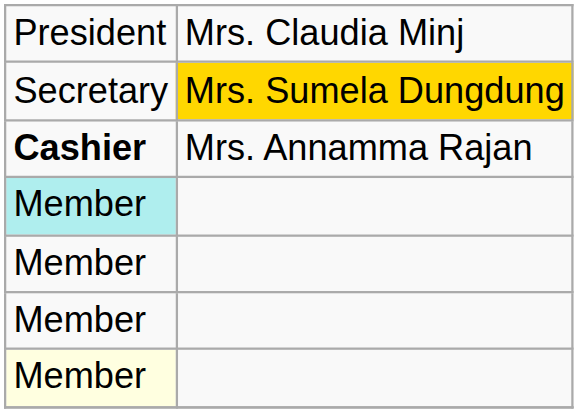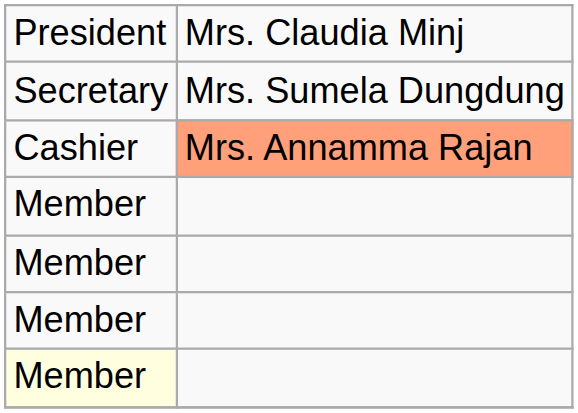(375, 90) gold background -> (375, 90) no background
(80, 147) bold -> (76, 147) normal
(359, 147) no background -> (359, 147) lightsalmon background
(80, 205) paleturquoise background -> (80, 205) no background
